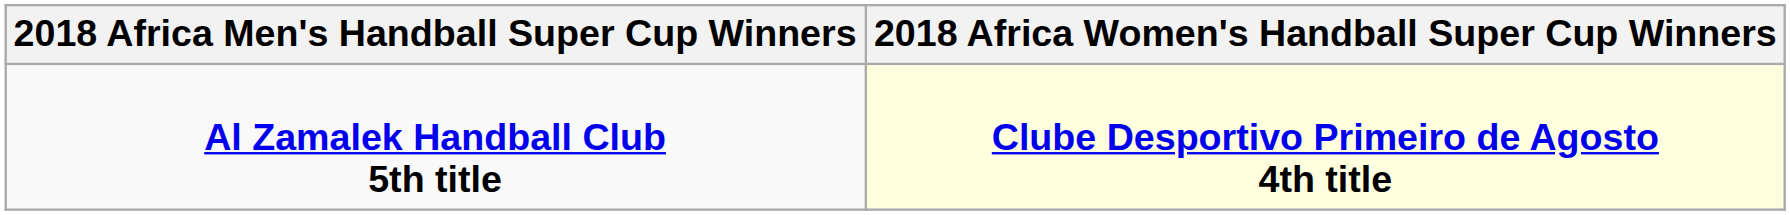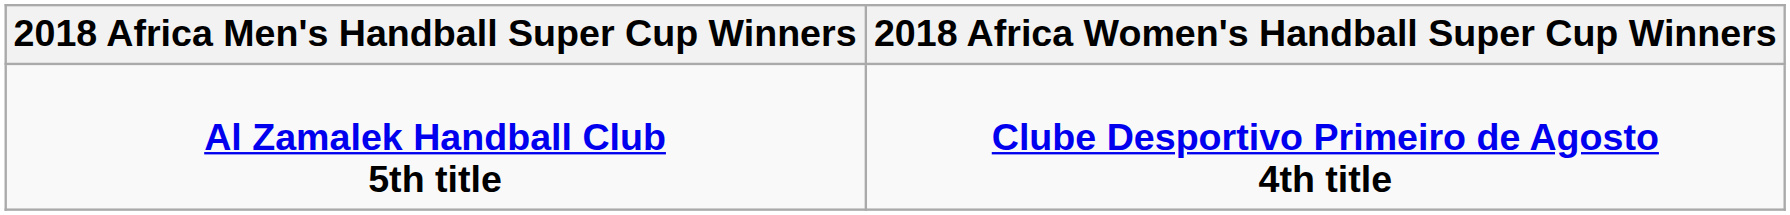(1325, 157) lightyellow background -> (1325, 157) no background
